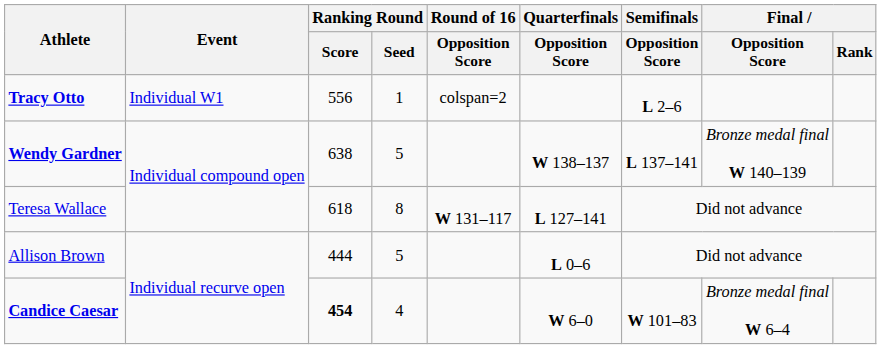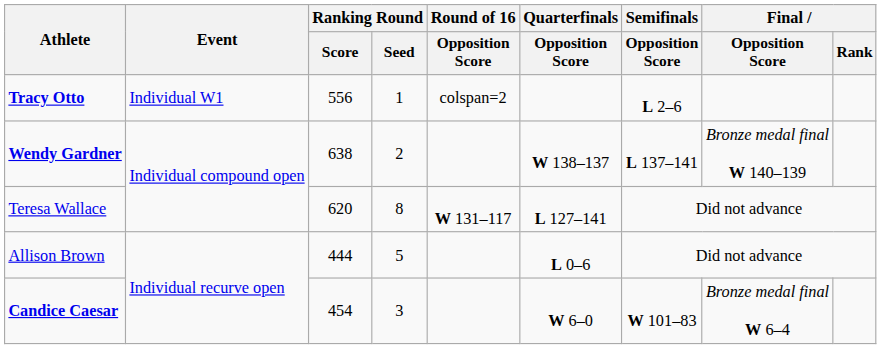(399, 153) 5 -> (399, 153) 2
(340, 209) 618 -> (340, 209) 620
(340, 311) bold -> (340, 311) normal
(399, 311) 4 -> (399, 311) 3
